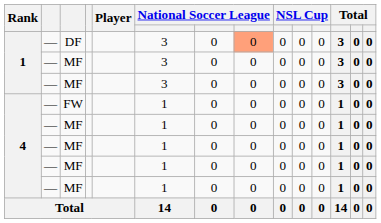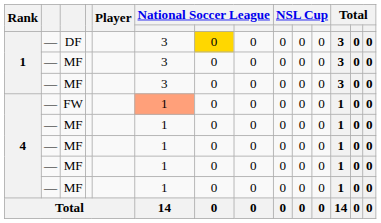(214, 41) no background -> (214, 41) gold background
(253, 41) lightsalmon background -> (253, 41) no background
(164, 104) no background -> (164, 104) lightsalmon background
